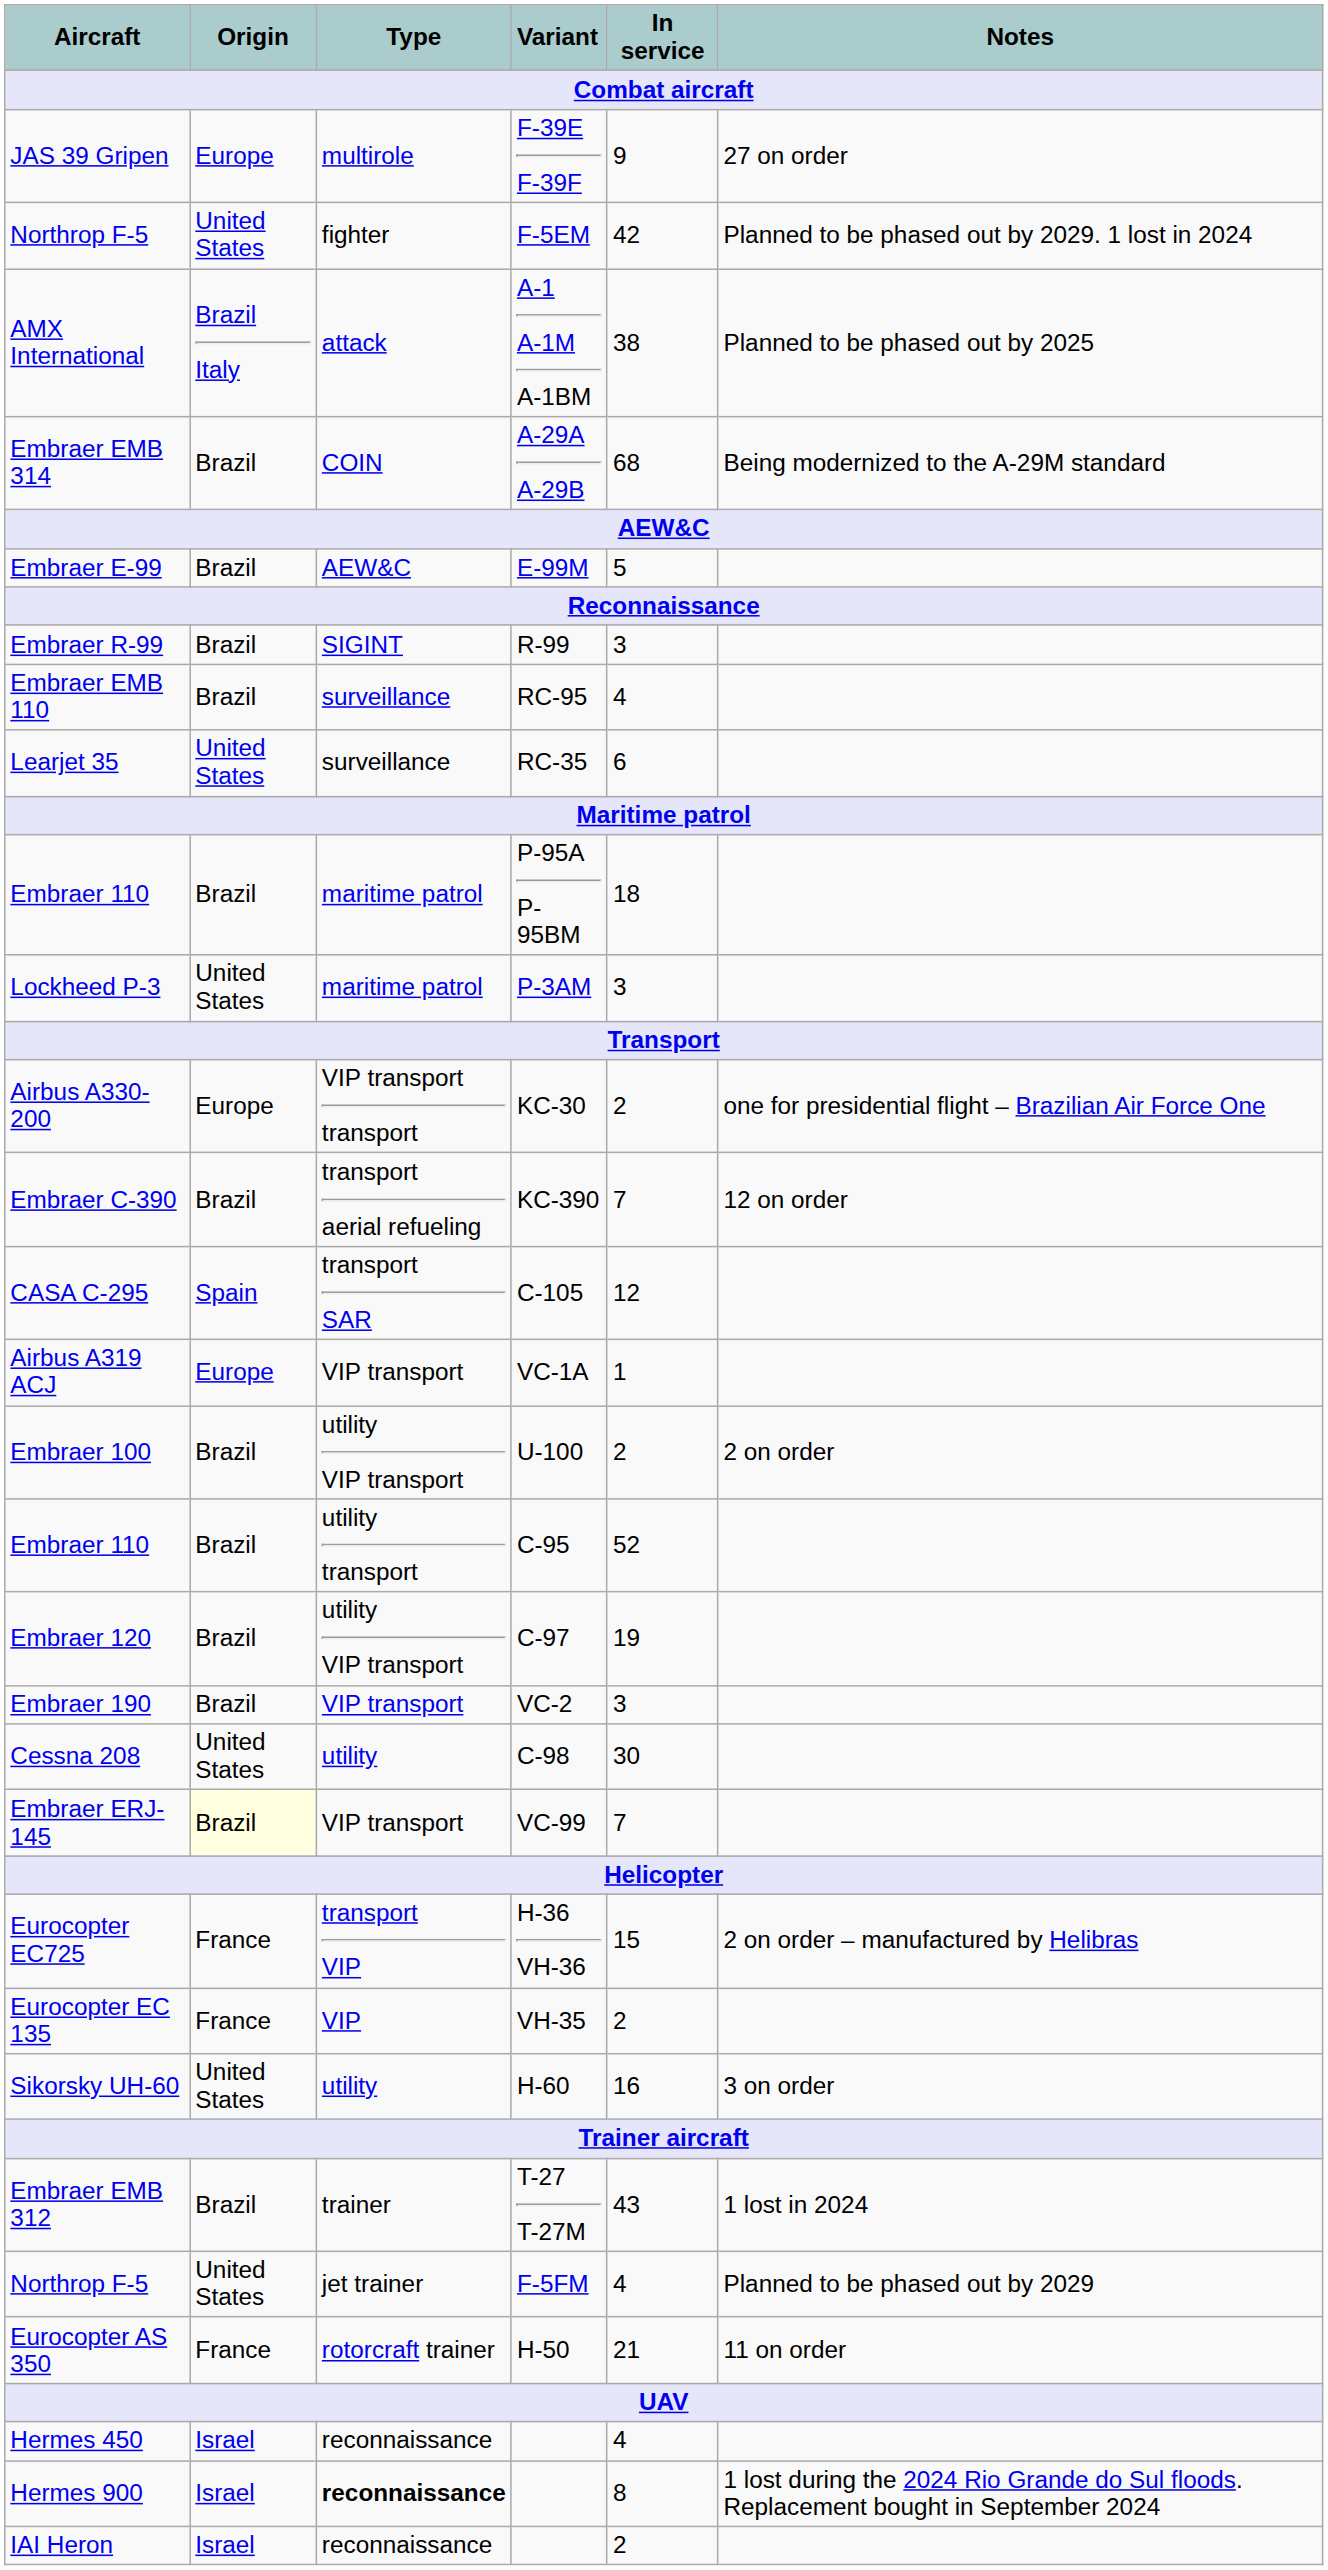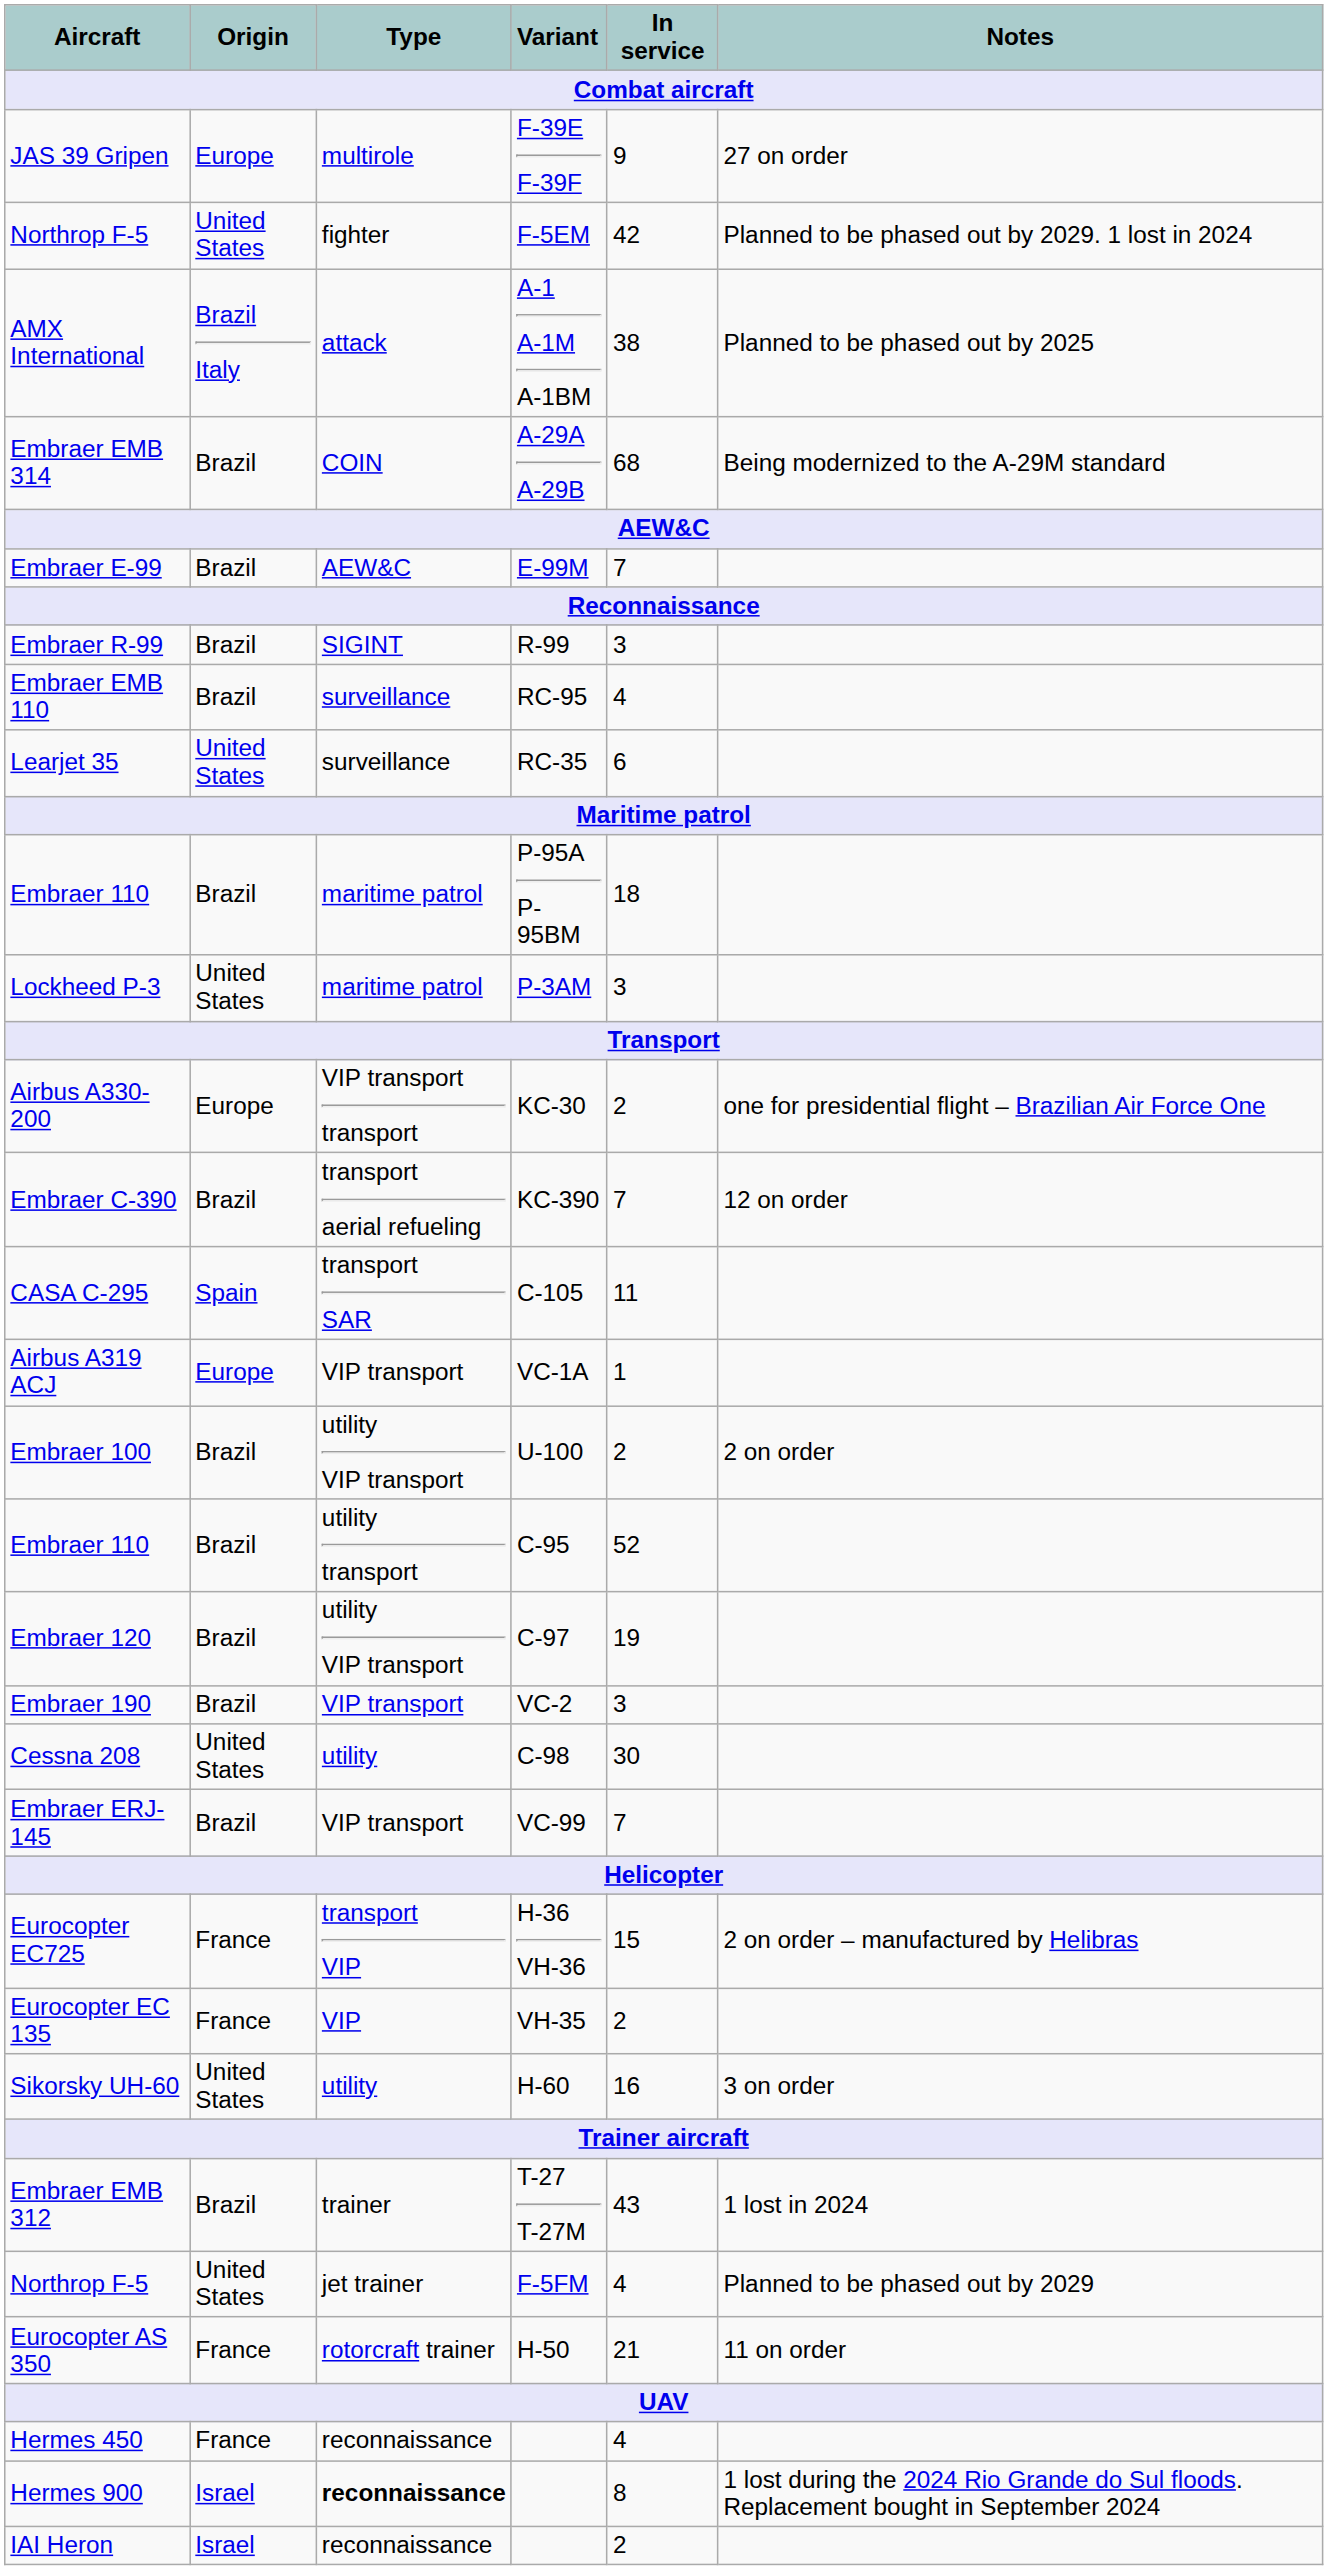(620, 567) 5 -> (620, 567) 7
(626, 1292) 12 -> (626, 1292) 11
(226, 1822) lightyellow background -> (226, 1822) no background
(225, 2440) Israel -> (233, 2440) France
